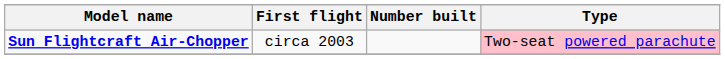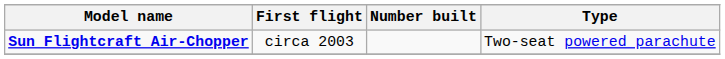(600, 42) pink background -> (600, 42) no background
